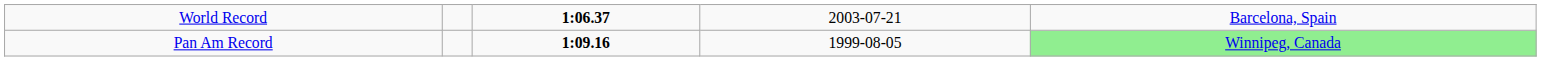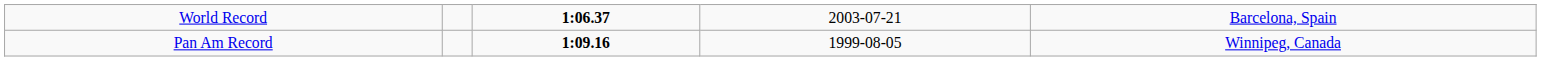(1283, 43) lightgreen background -> (1283, 43) no background
